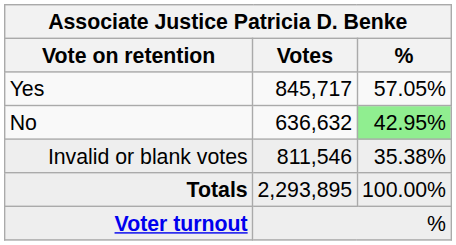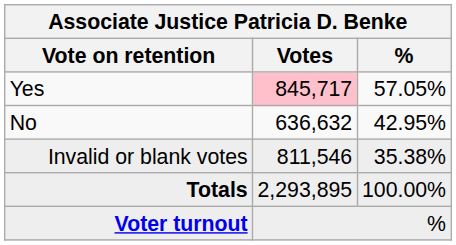(314, 89) no background -> (314, 89) pink background
(410, 123) lightgreen background -> (410, 123) no background
